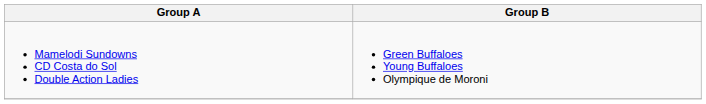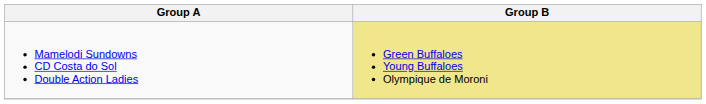(527, 66) no background -> (527, 66) khaki background
